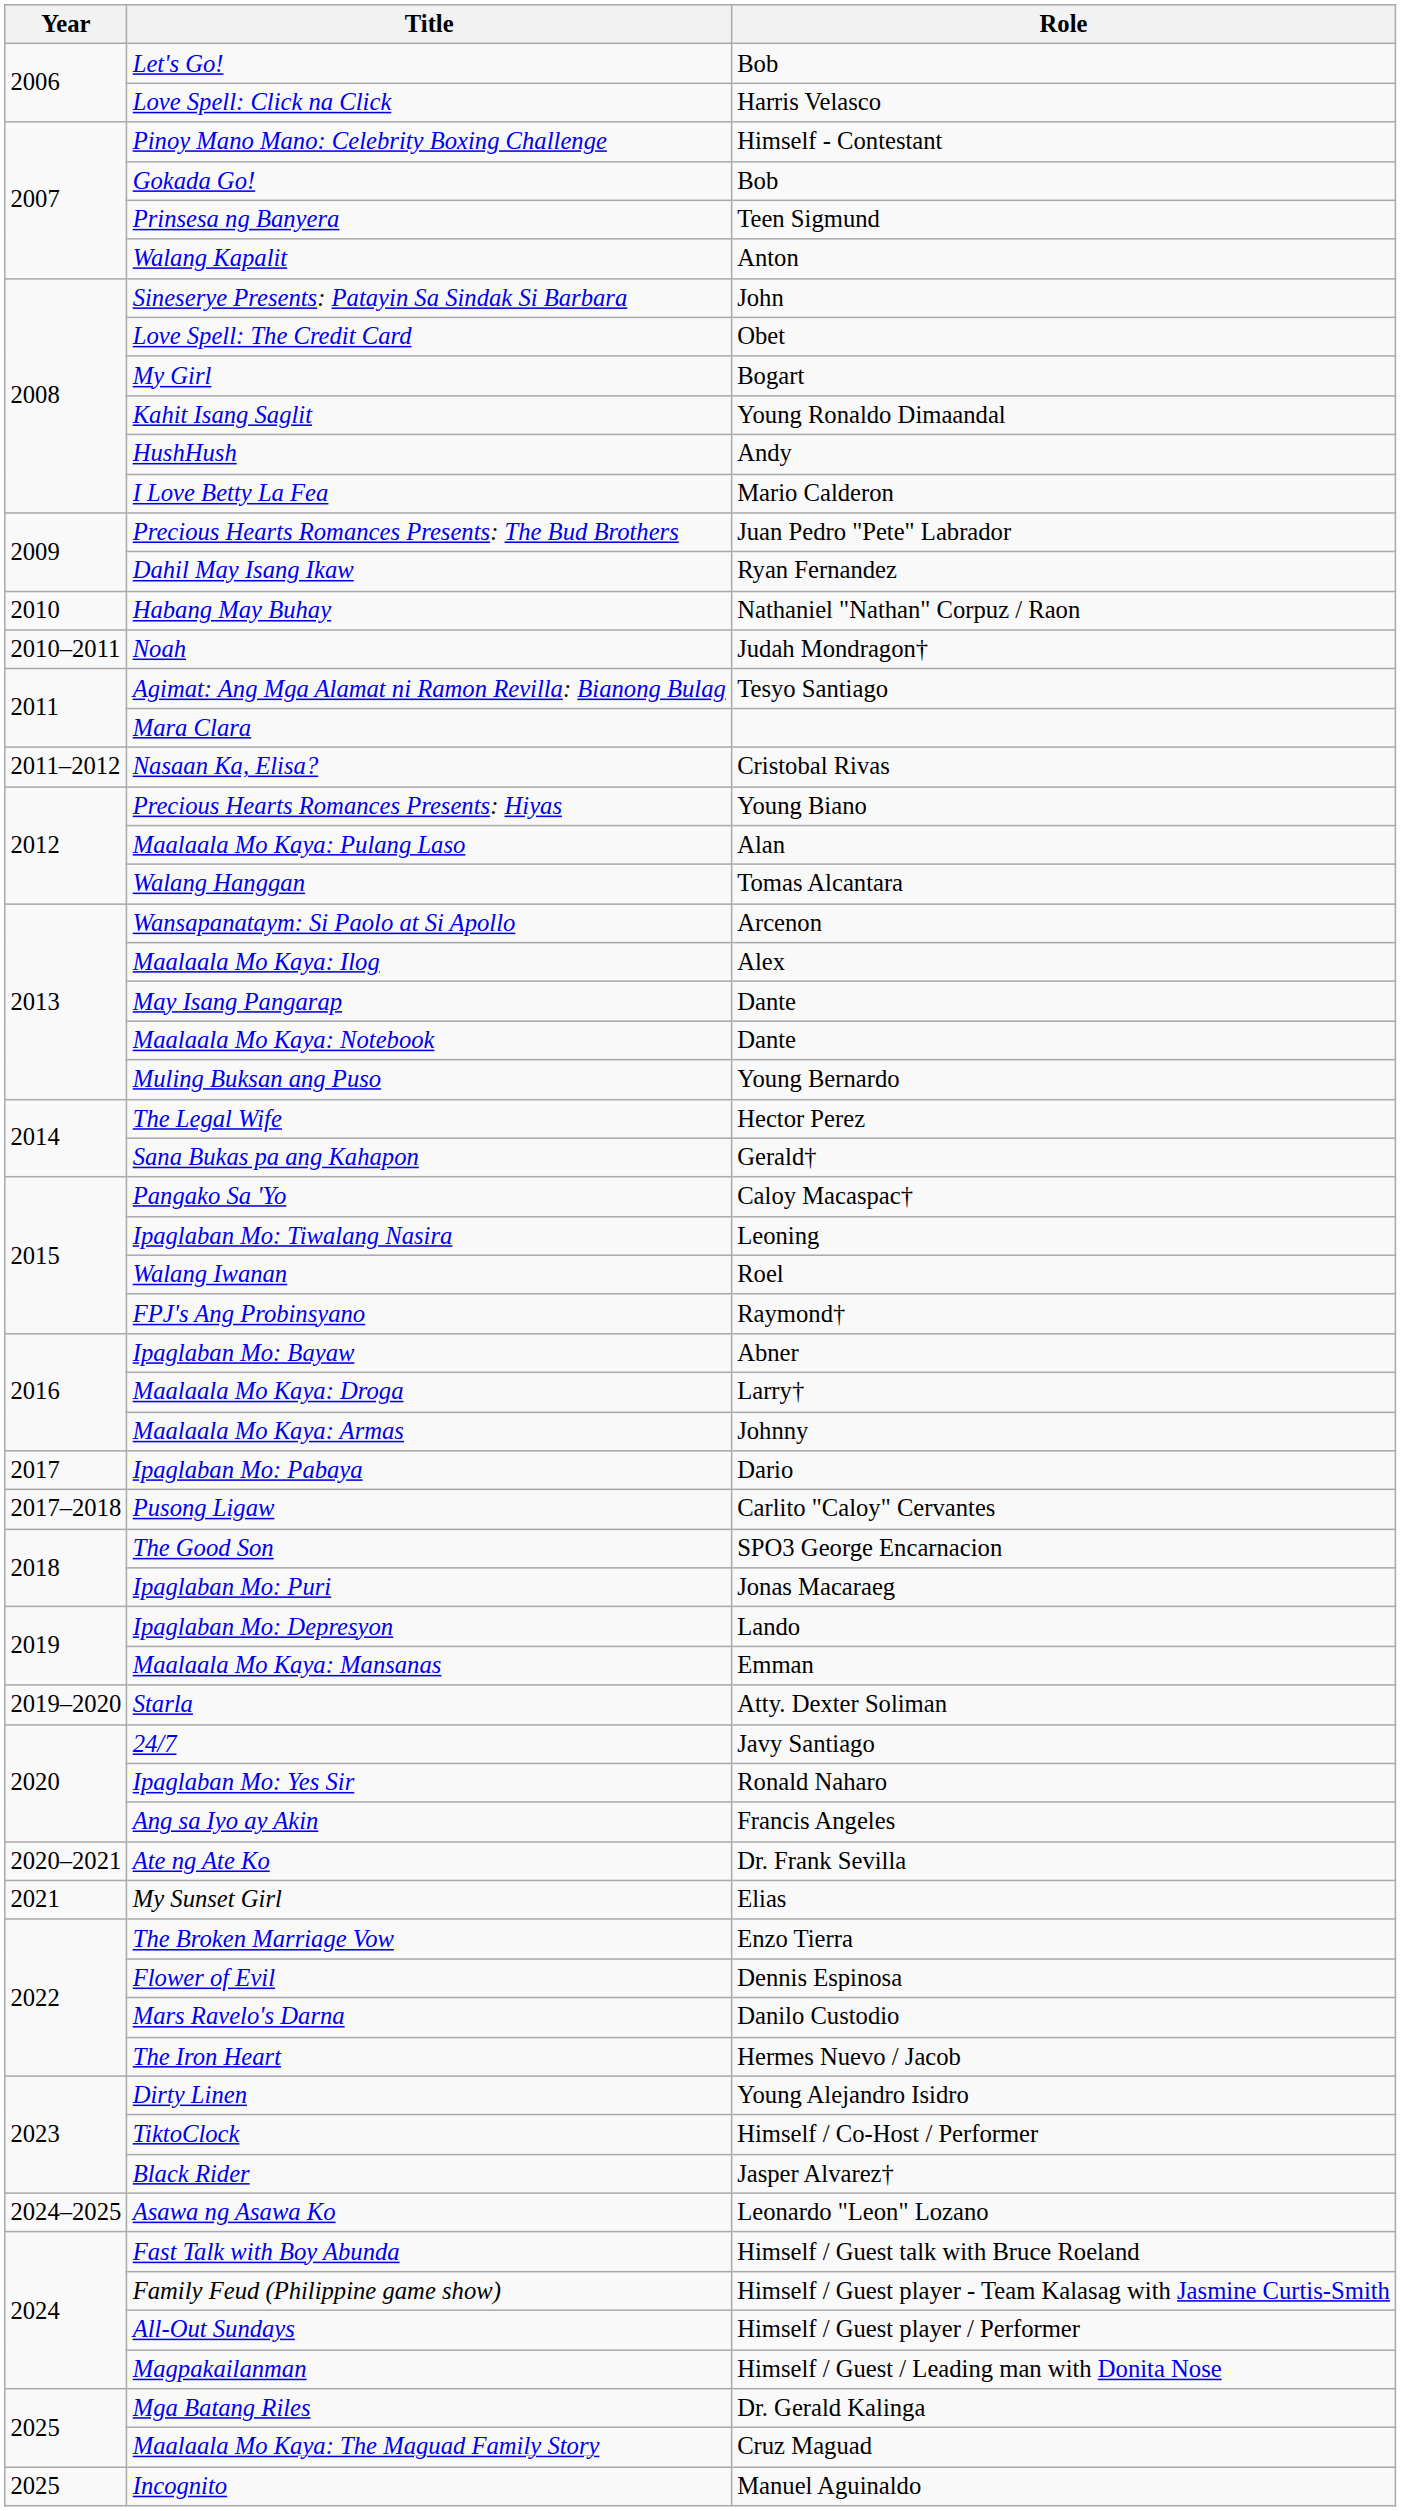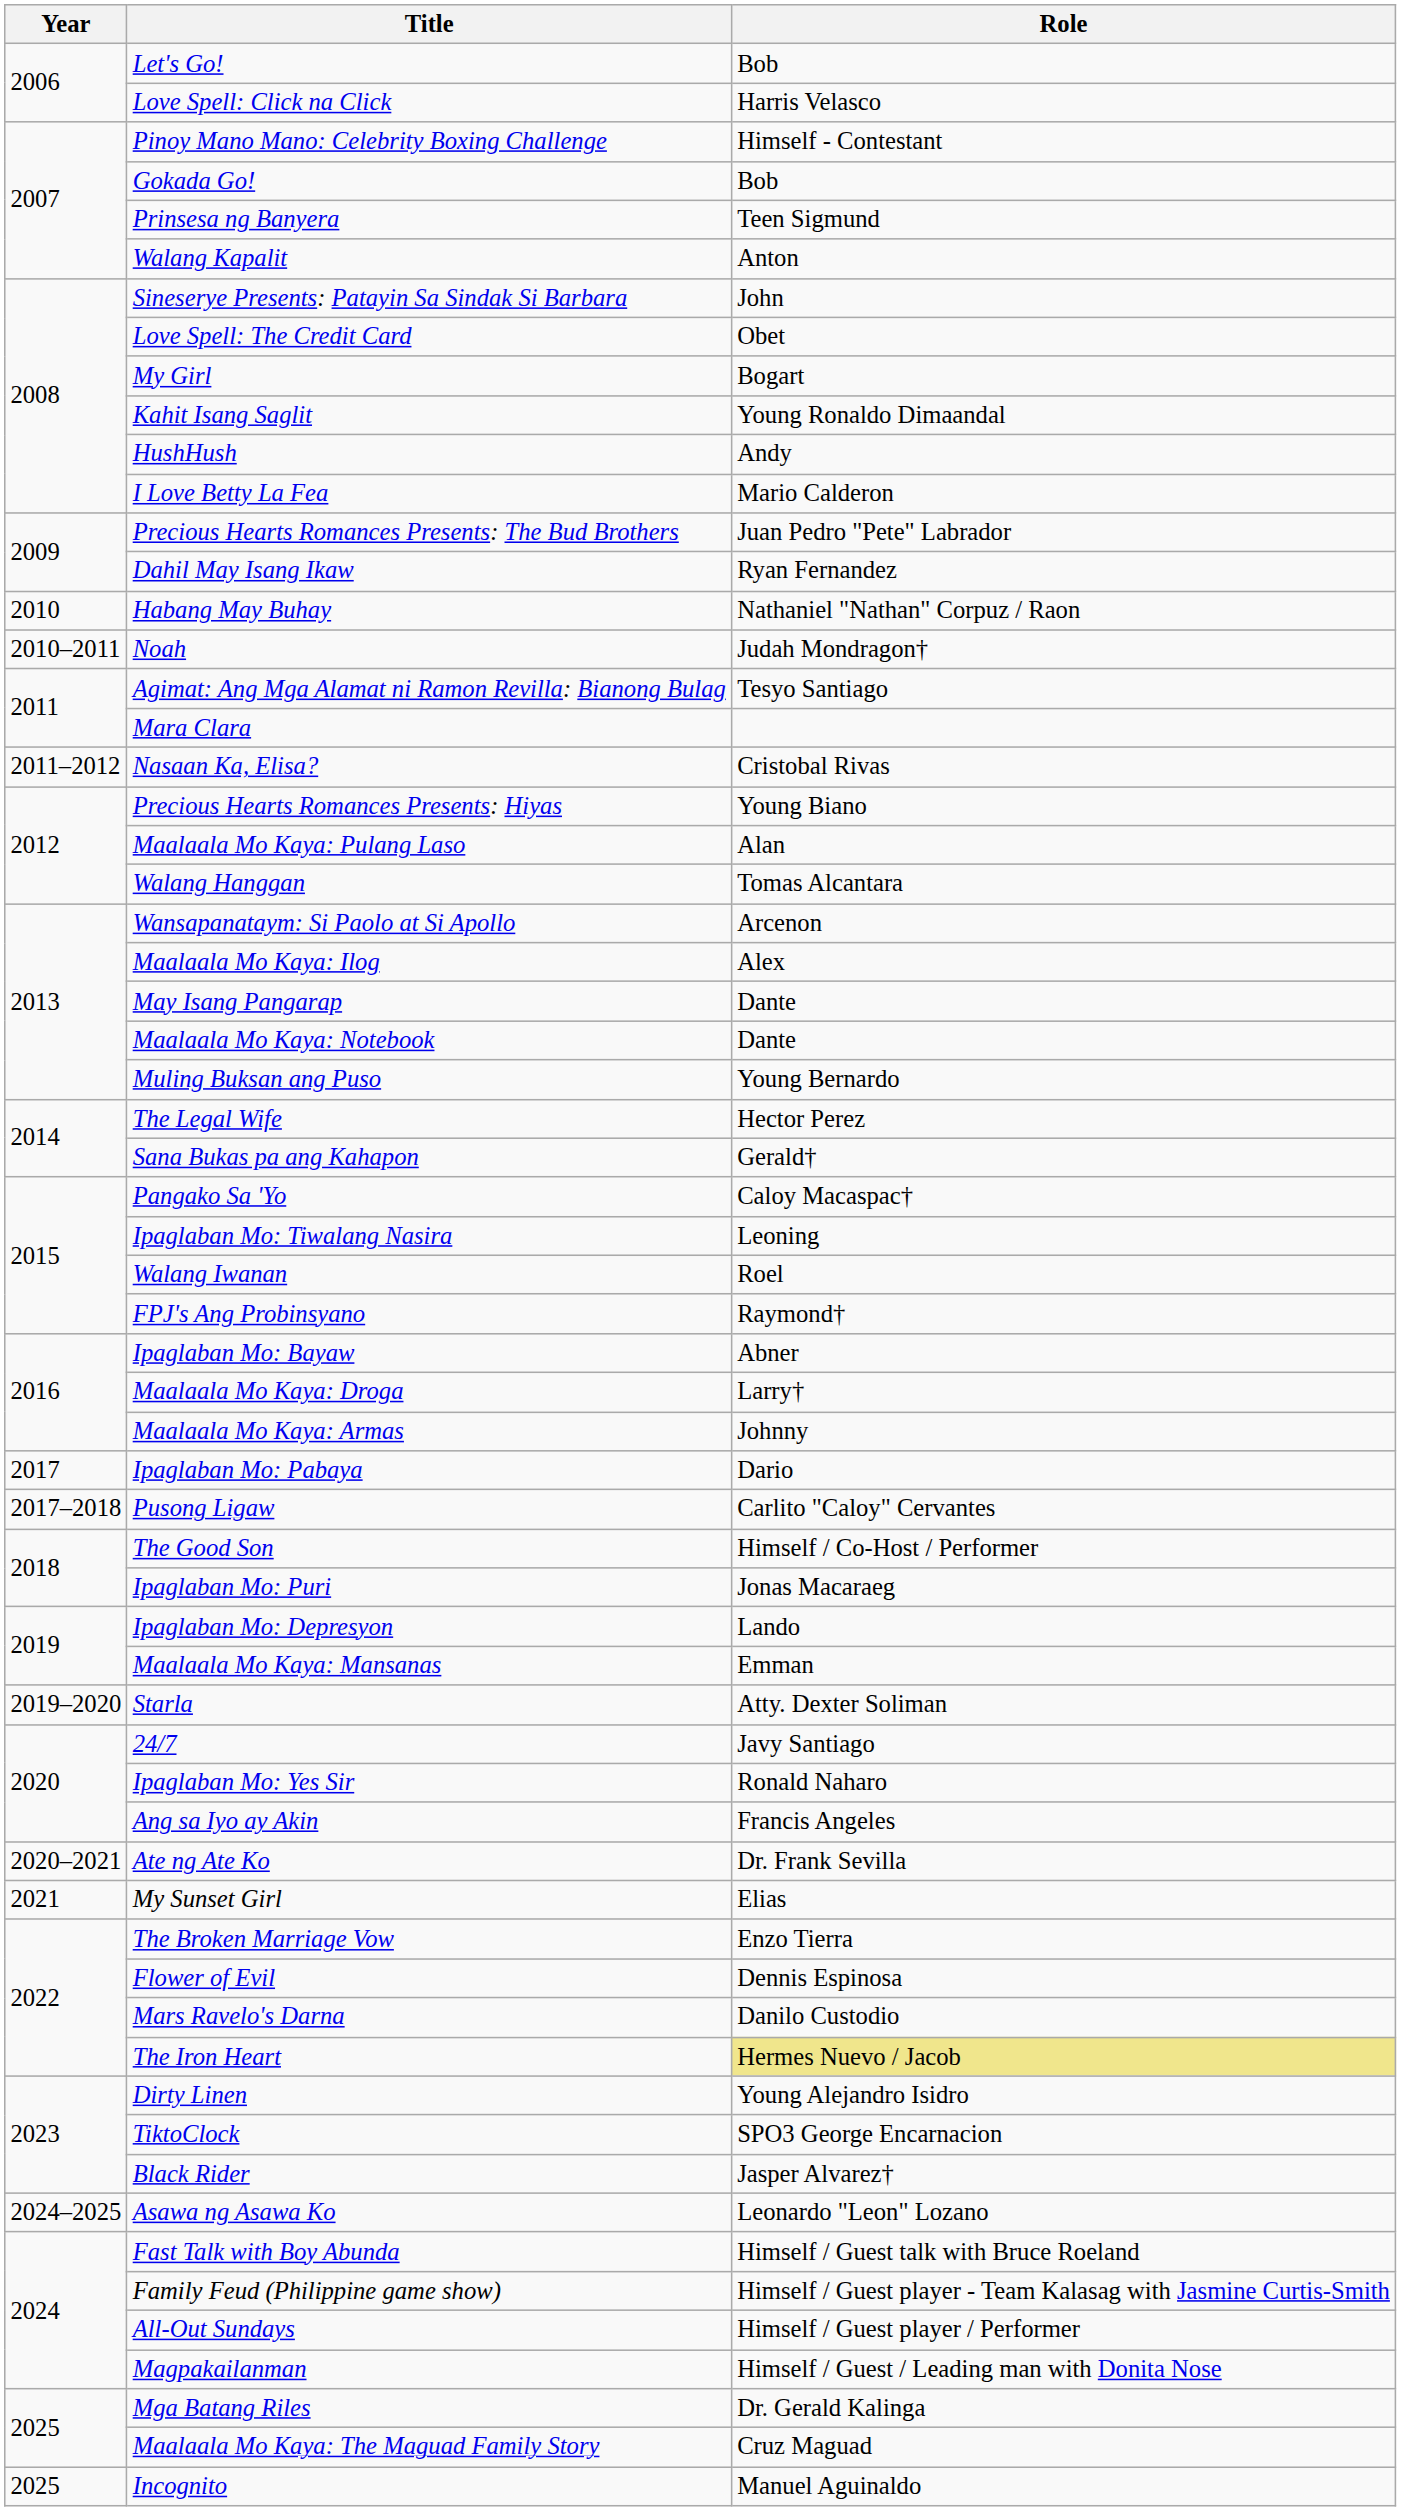(870, 1548) SPO3 George Encarnacion -> (888, 1548) Himself / Co-Host / Performer
(849, 2056) no background -> (849, 2056) khaki background
(888, 2134) Himself / Co-Host / Performer -> (870, 2134) SPO3 George Encarnacion
